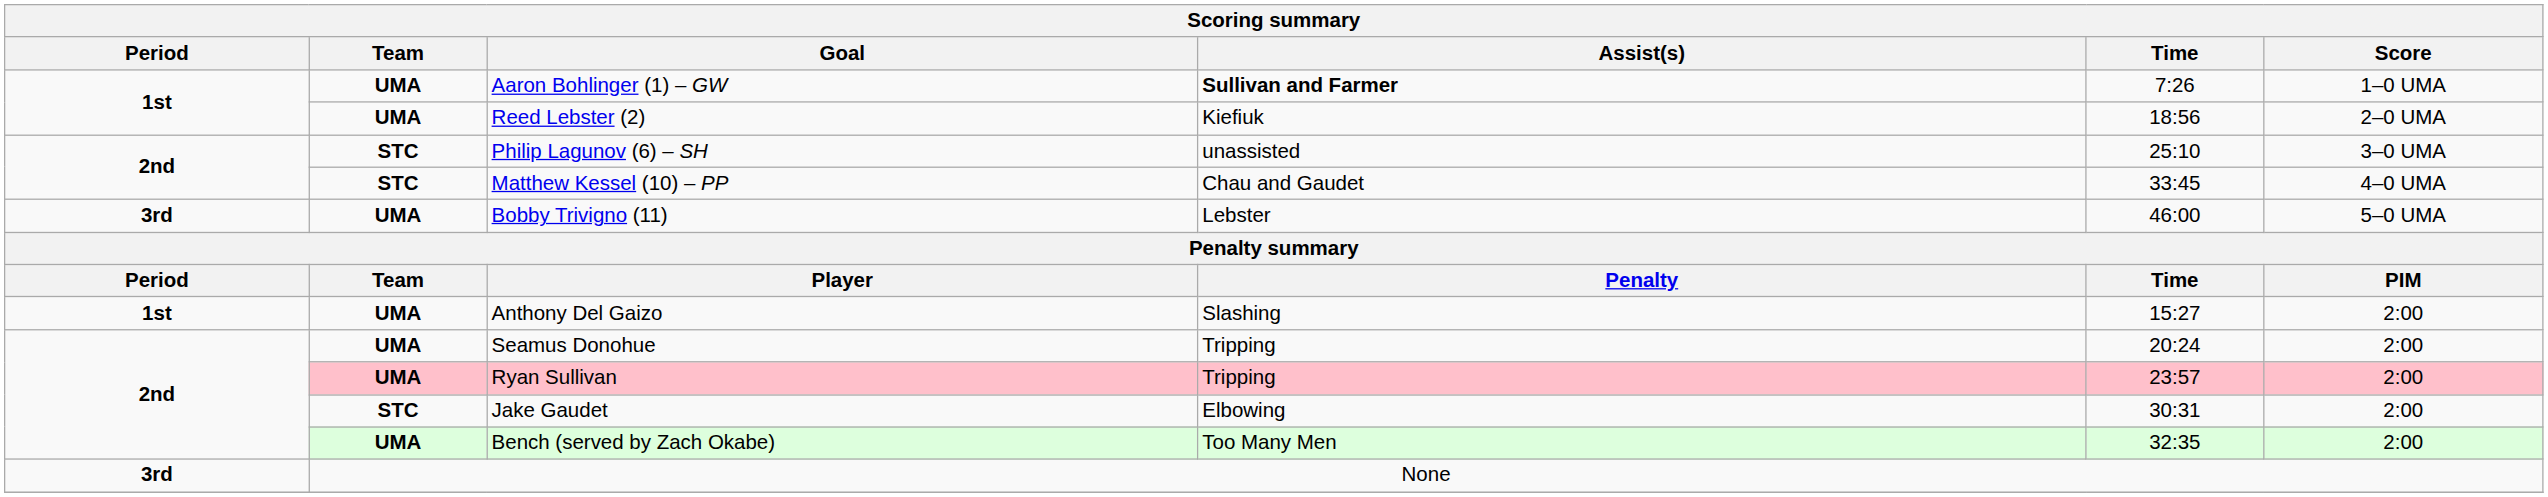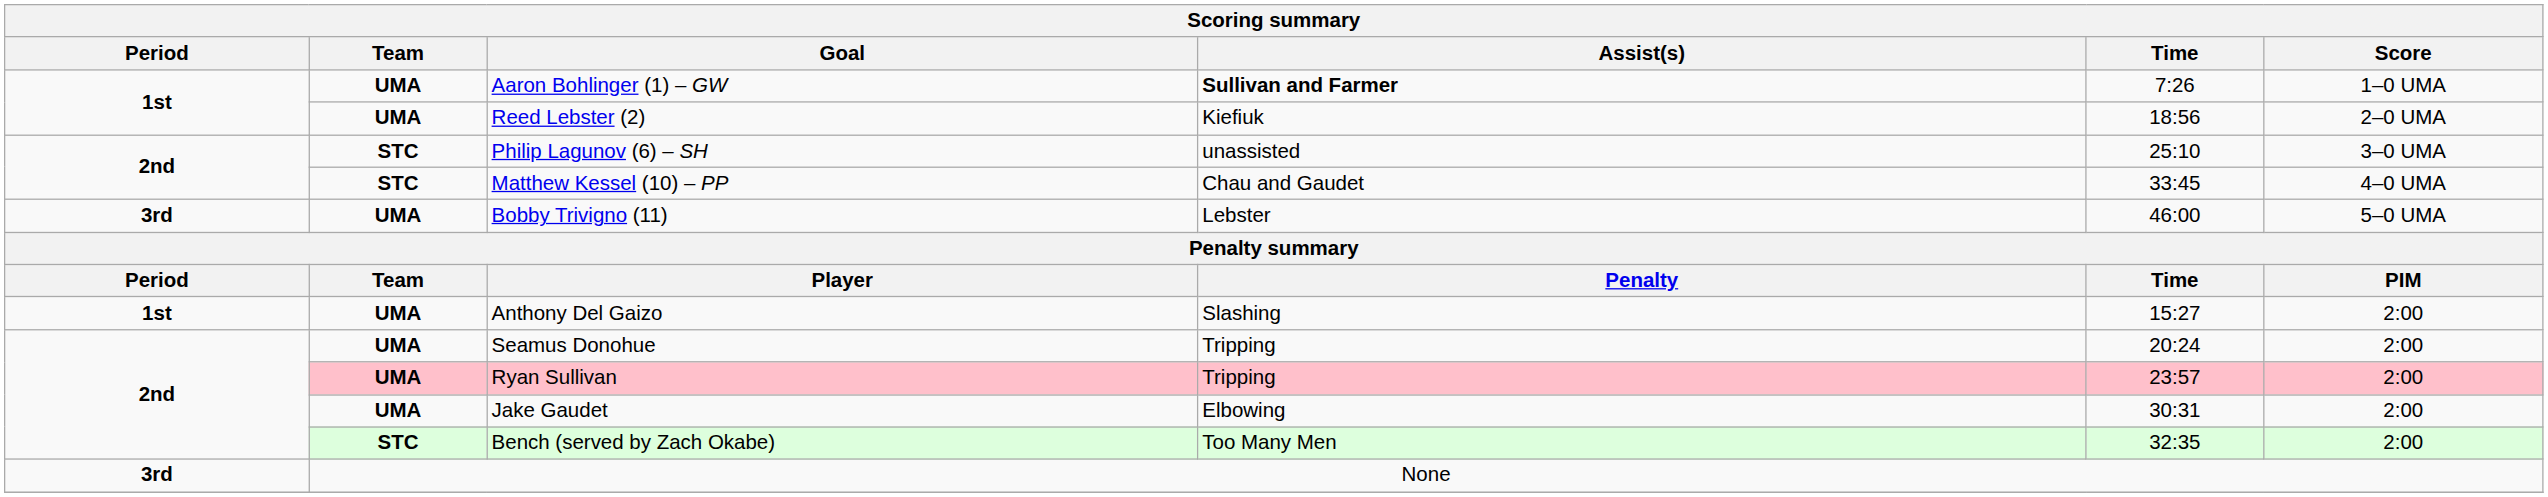(398, 410) STC -> (398, 410) UMA
(398, 442) UMA -> (398, 442) STC
